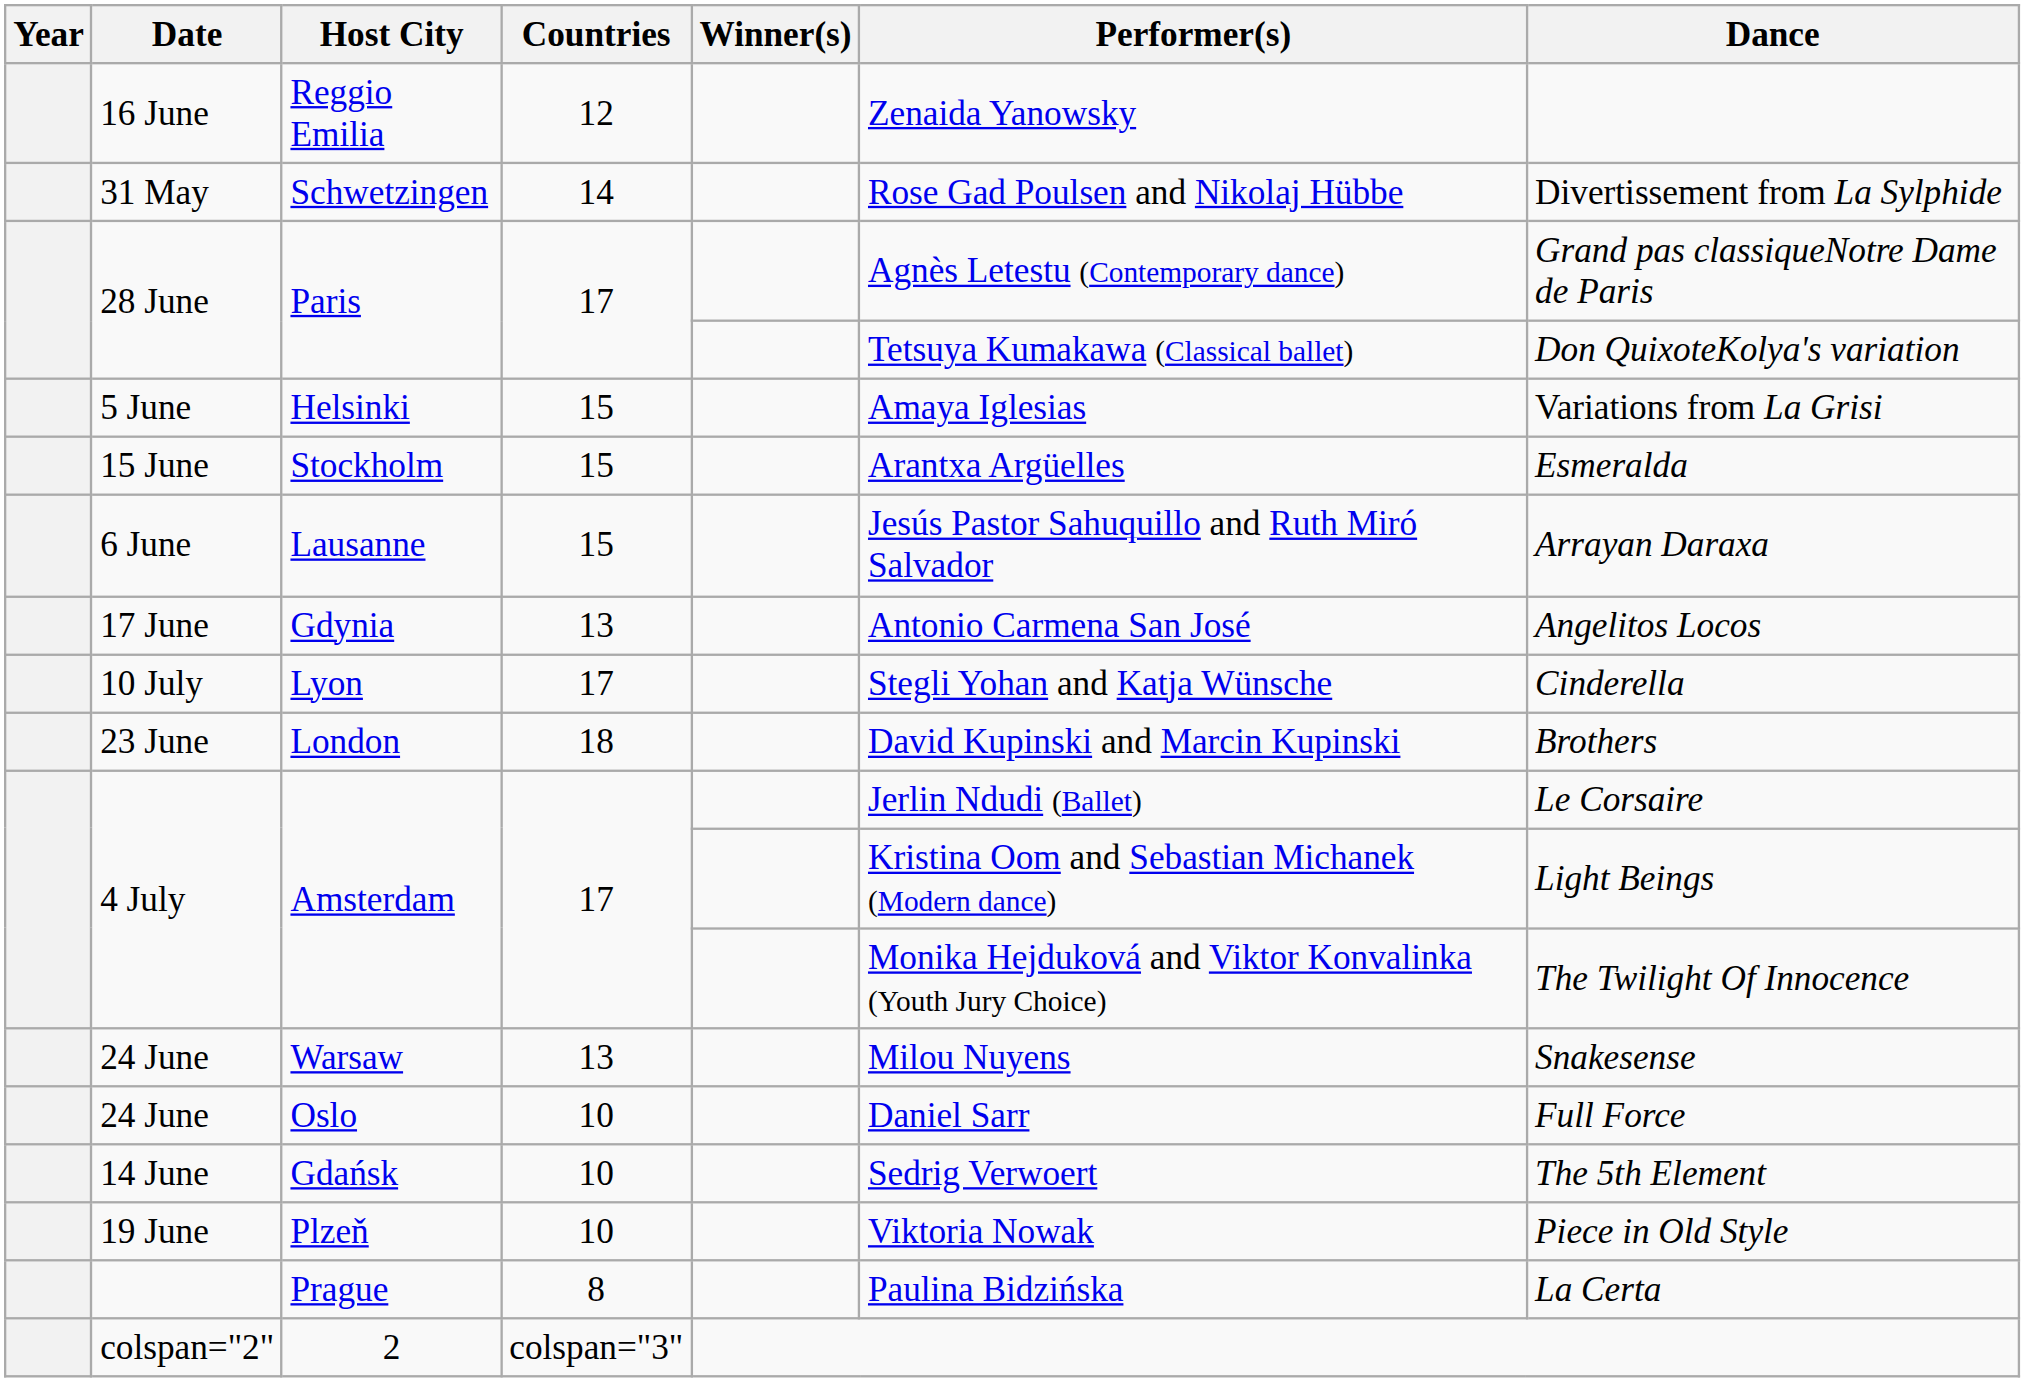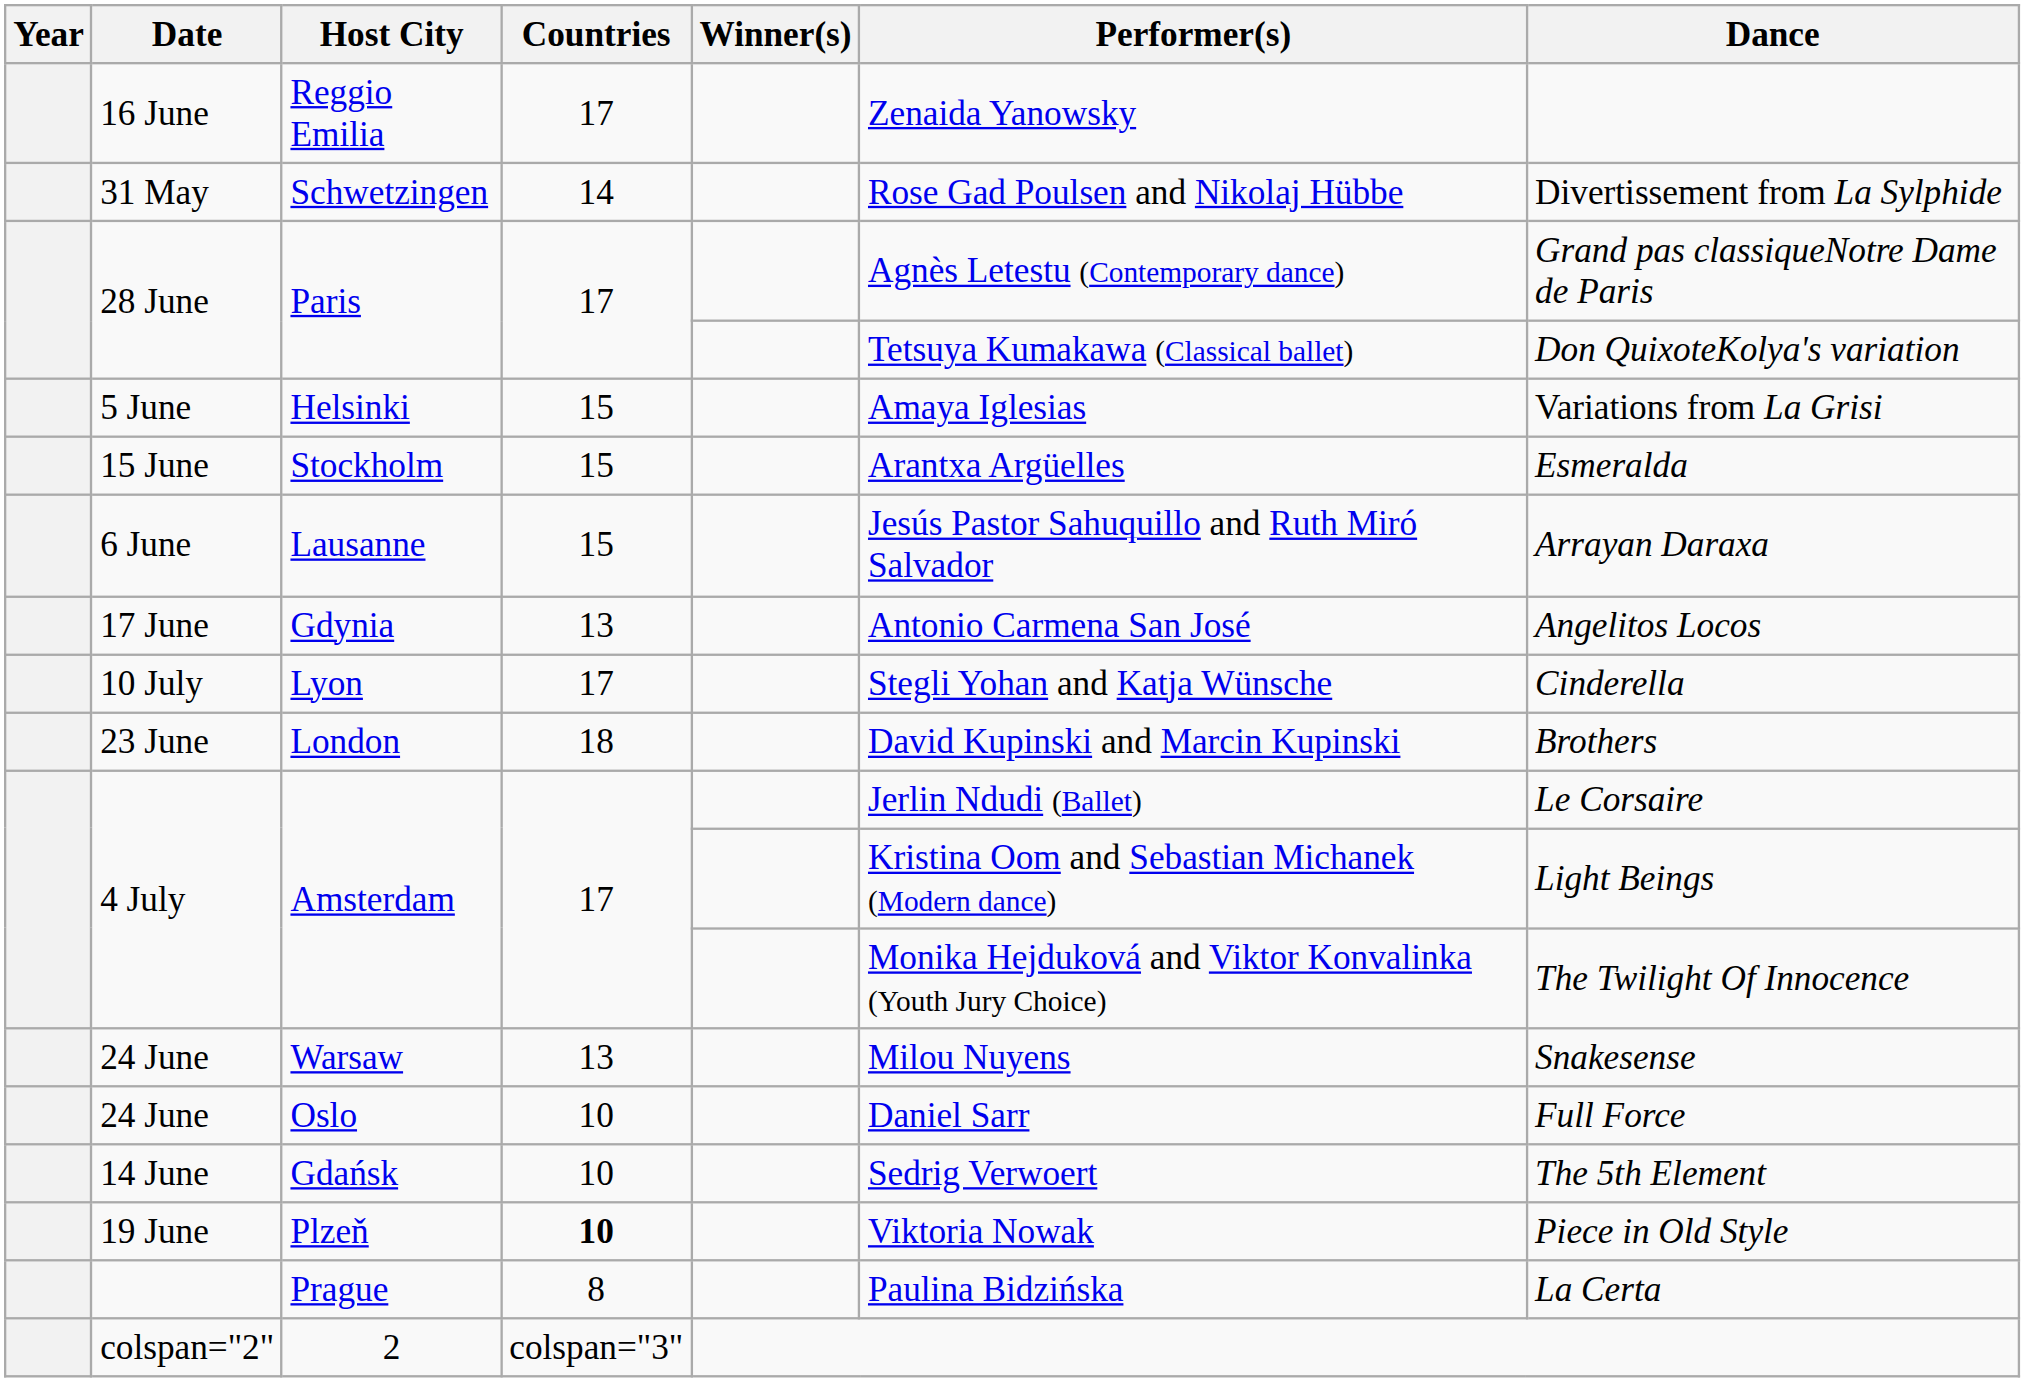(596, 112) 12 -> (596, 112) 17
(596, 1231) normal -> (596, 1231) bold
